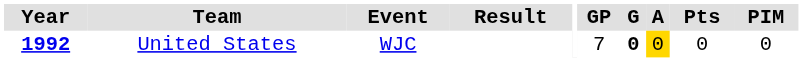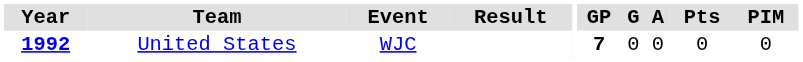(599, 44) normal -> (599, 44) bold
(633, 44) bold -> (633, 44) normal
(658, 44) gold background -> (658, 44) no background
